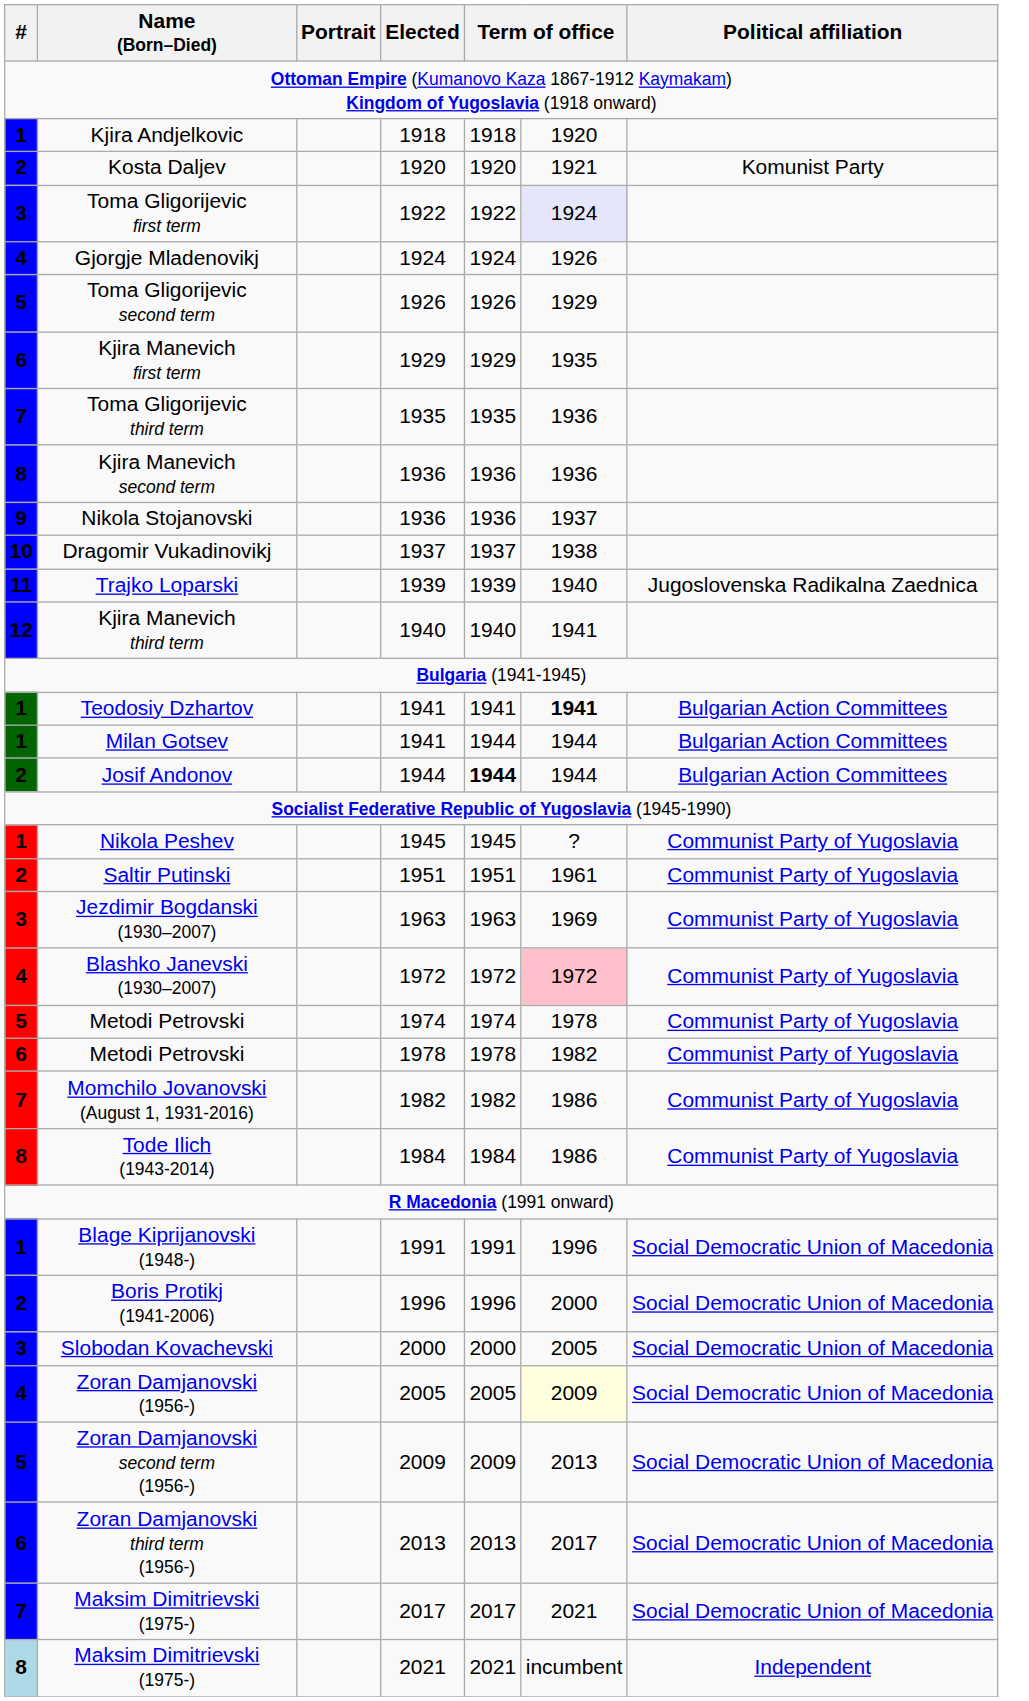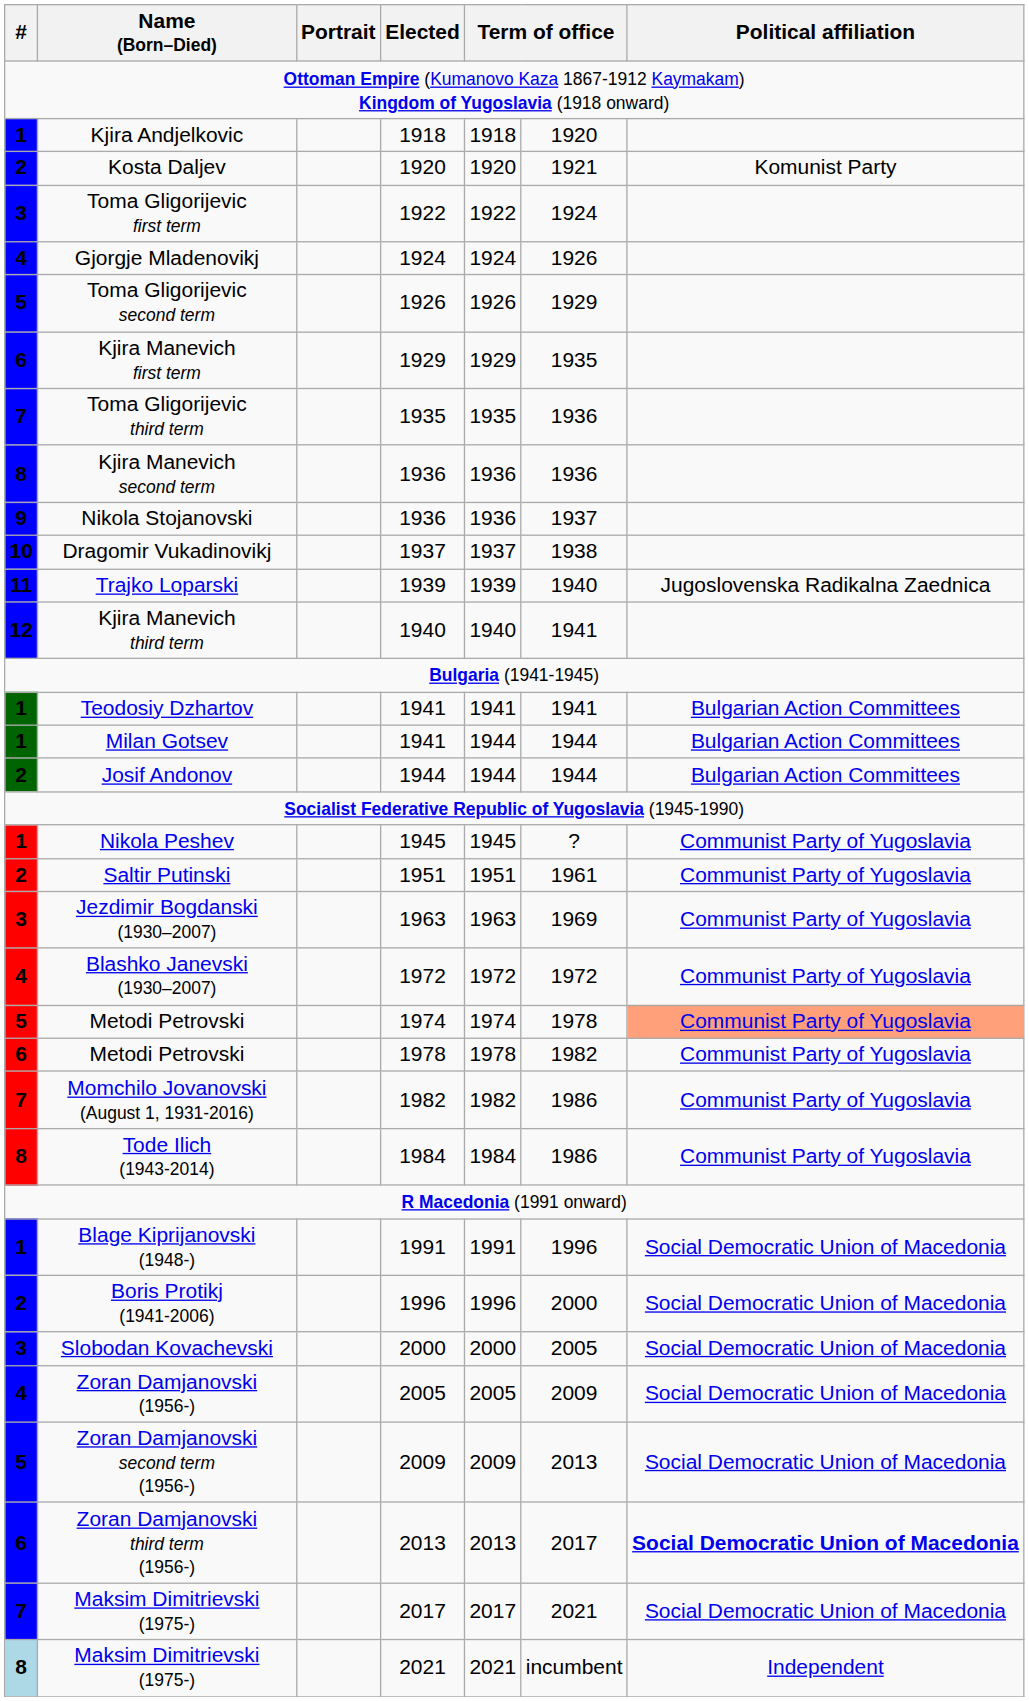(574, 213) lavender background -> (574, 213) no background
(574, 708) bold -> (574, 708) normal
(493, 774) bold -> (493, 774) normal
(574, 976) pink background -> (574, 976) no background
(813, 1021) no background -> (825, 1021) lightsalmon background
(574, 1393) lightyellow background -> (574, 1393) no background
(813, 1542) normal -> (825, 1542) bold
